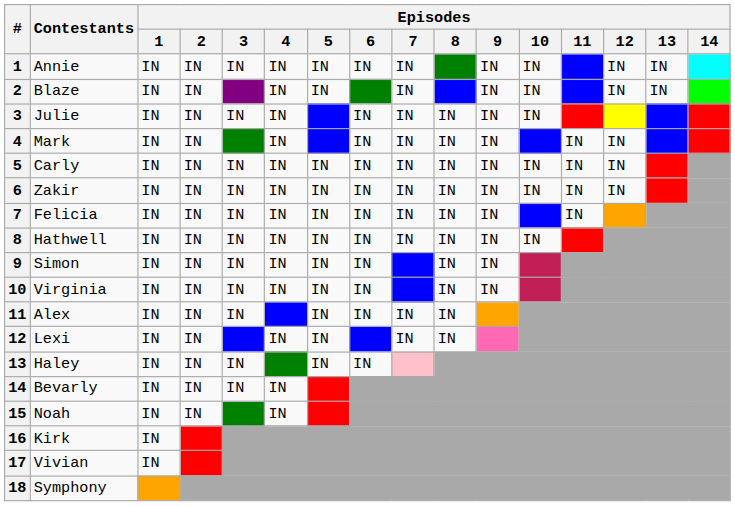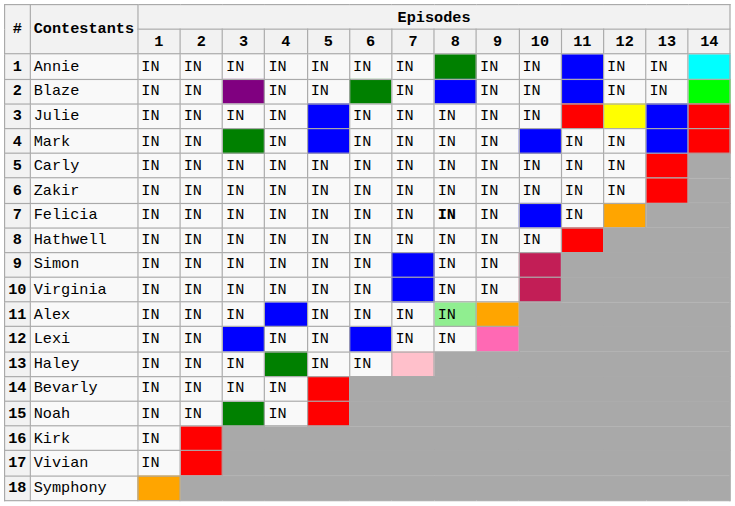(447, 215) normal -> (447, 215) bold
(447, 314) no background -> (447, 314) lightgreen background
